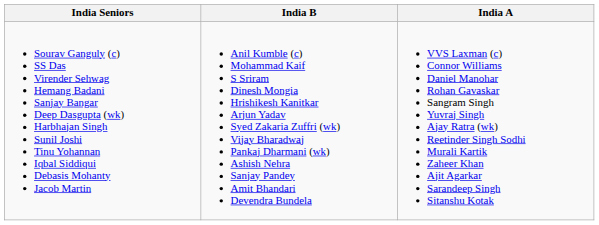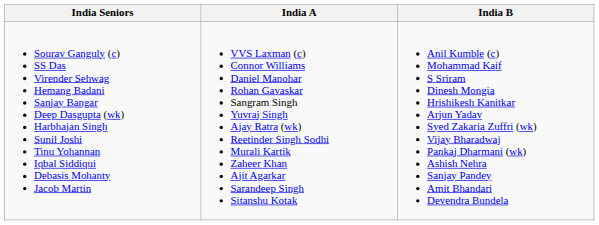columns swapped: (496, 13) <-> (299, 13)
